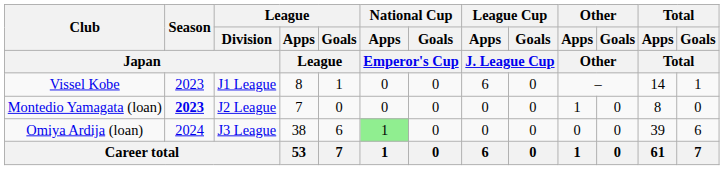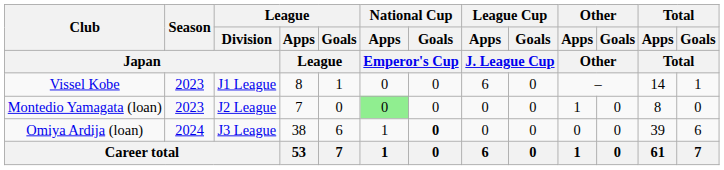(190, 107) bold -> (190, 107) normal
(385, 107) no background -> (385, 107) lightgreen background
(385, 130) lightgreen background -> (385, 130) no background
(435, 130) normal -> (435, 130) bold
